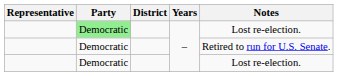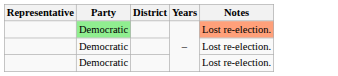(266, 29) no background -> (237, 29) lightsalmon background
(266, 46) Retired to run for U.S. Senate. -> (237, 46) Lost re-election.
